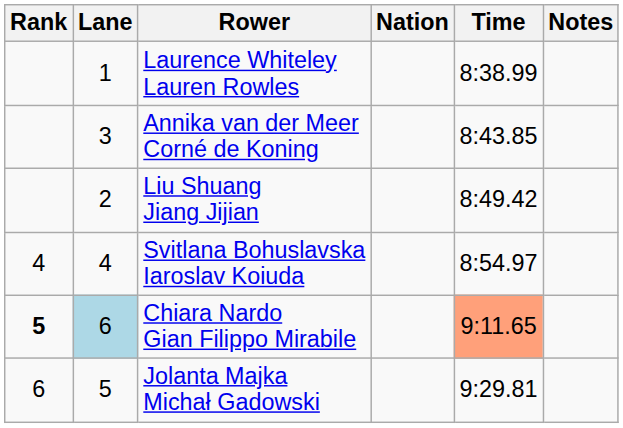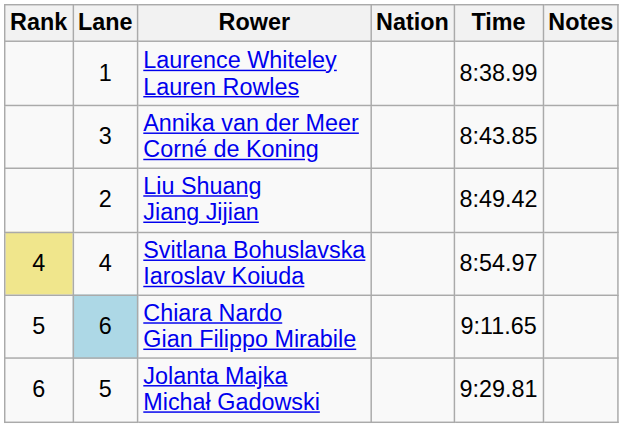(39, 263) no background -> (39, 263) khaki background
(39, 326) bold -> (39, 326) normal
(499, 326) lightsalmon background -> (499, 326) no background
